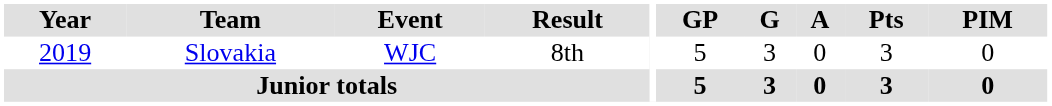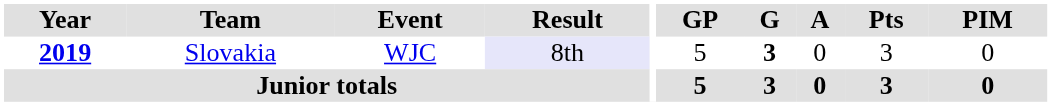(65, 52) normal -> (65, 52) bold
(567, 52) no background -> (567, 52) lavender background
(770, 52) normal -> (770, 52) bold
